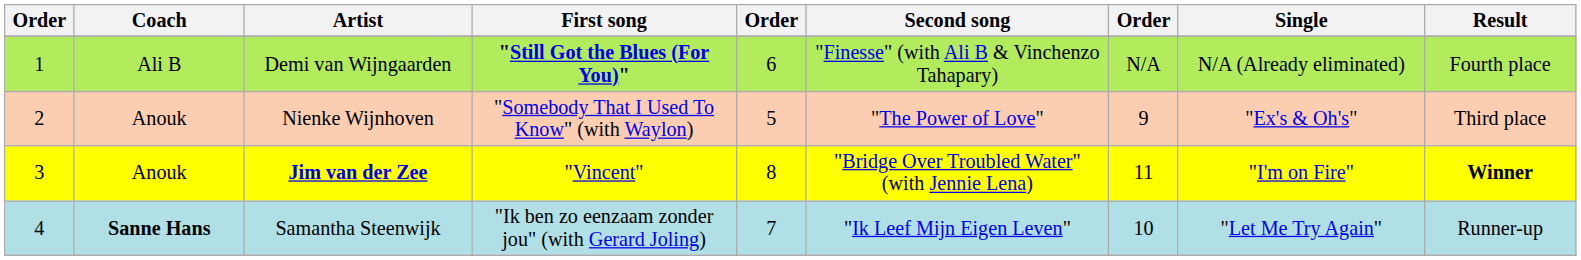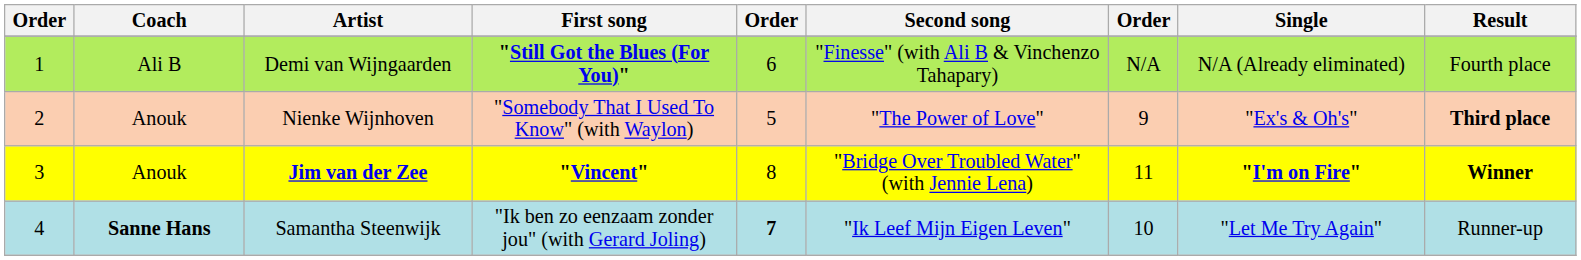(1500, 118) normal -> (1500, 118) bold
(604, 173) normal -> (604, 173) bold
(1301, 173) normal -> (1301, 173) bold
(771, 227) normal -> (771, 227) bold
